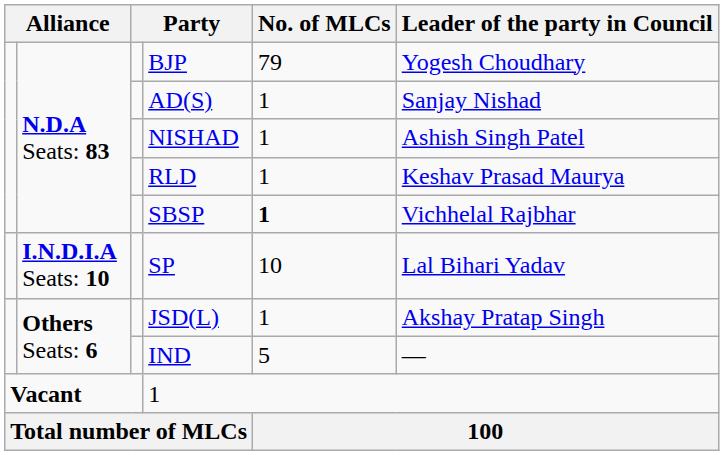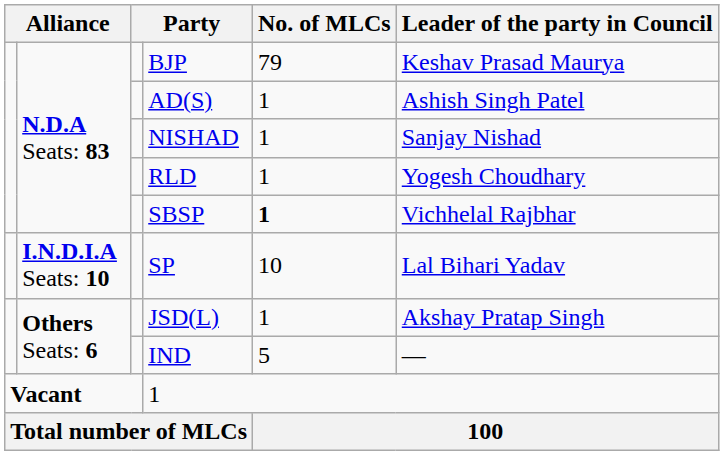(494, 61) Yogesh Choudhary -> (513, 61) Keshav Prasad Maurya
(471, 99) Sanjay Nishad -> (493, 99) Ashish Singh Patel
(493, 137) Ashish Singh Patel -> (471, 137) Sanjay Nishad
(513, 175) Keshav Prasad Maurya -> (494, 175) Yogesh Choudhary
